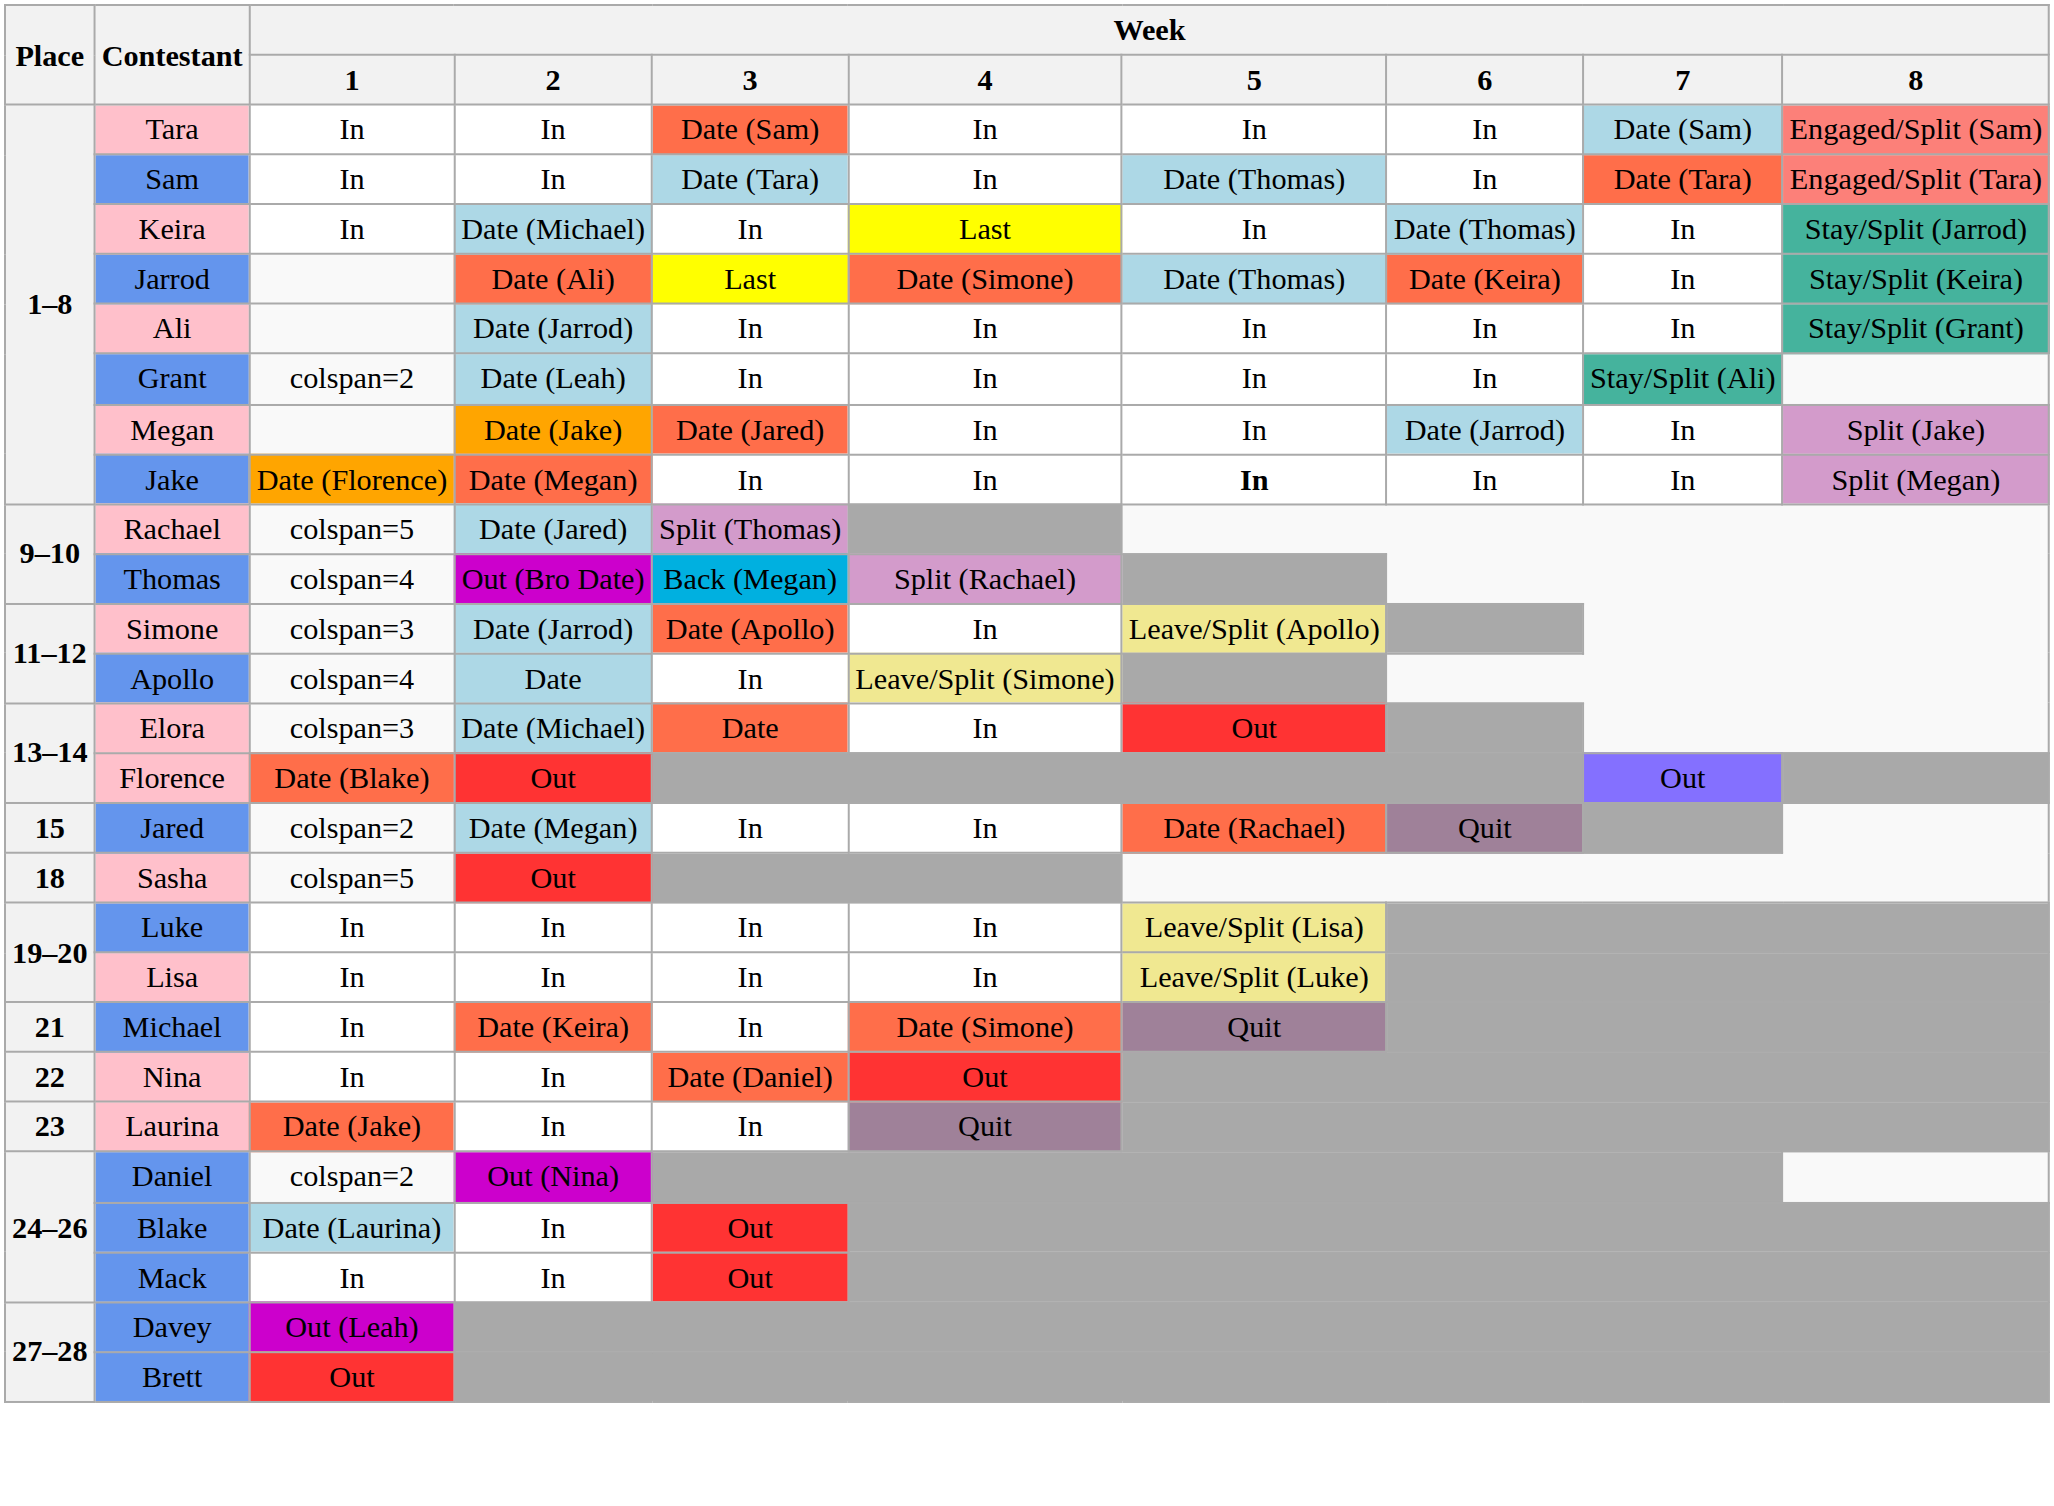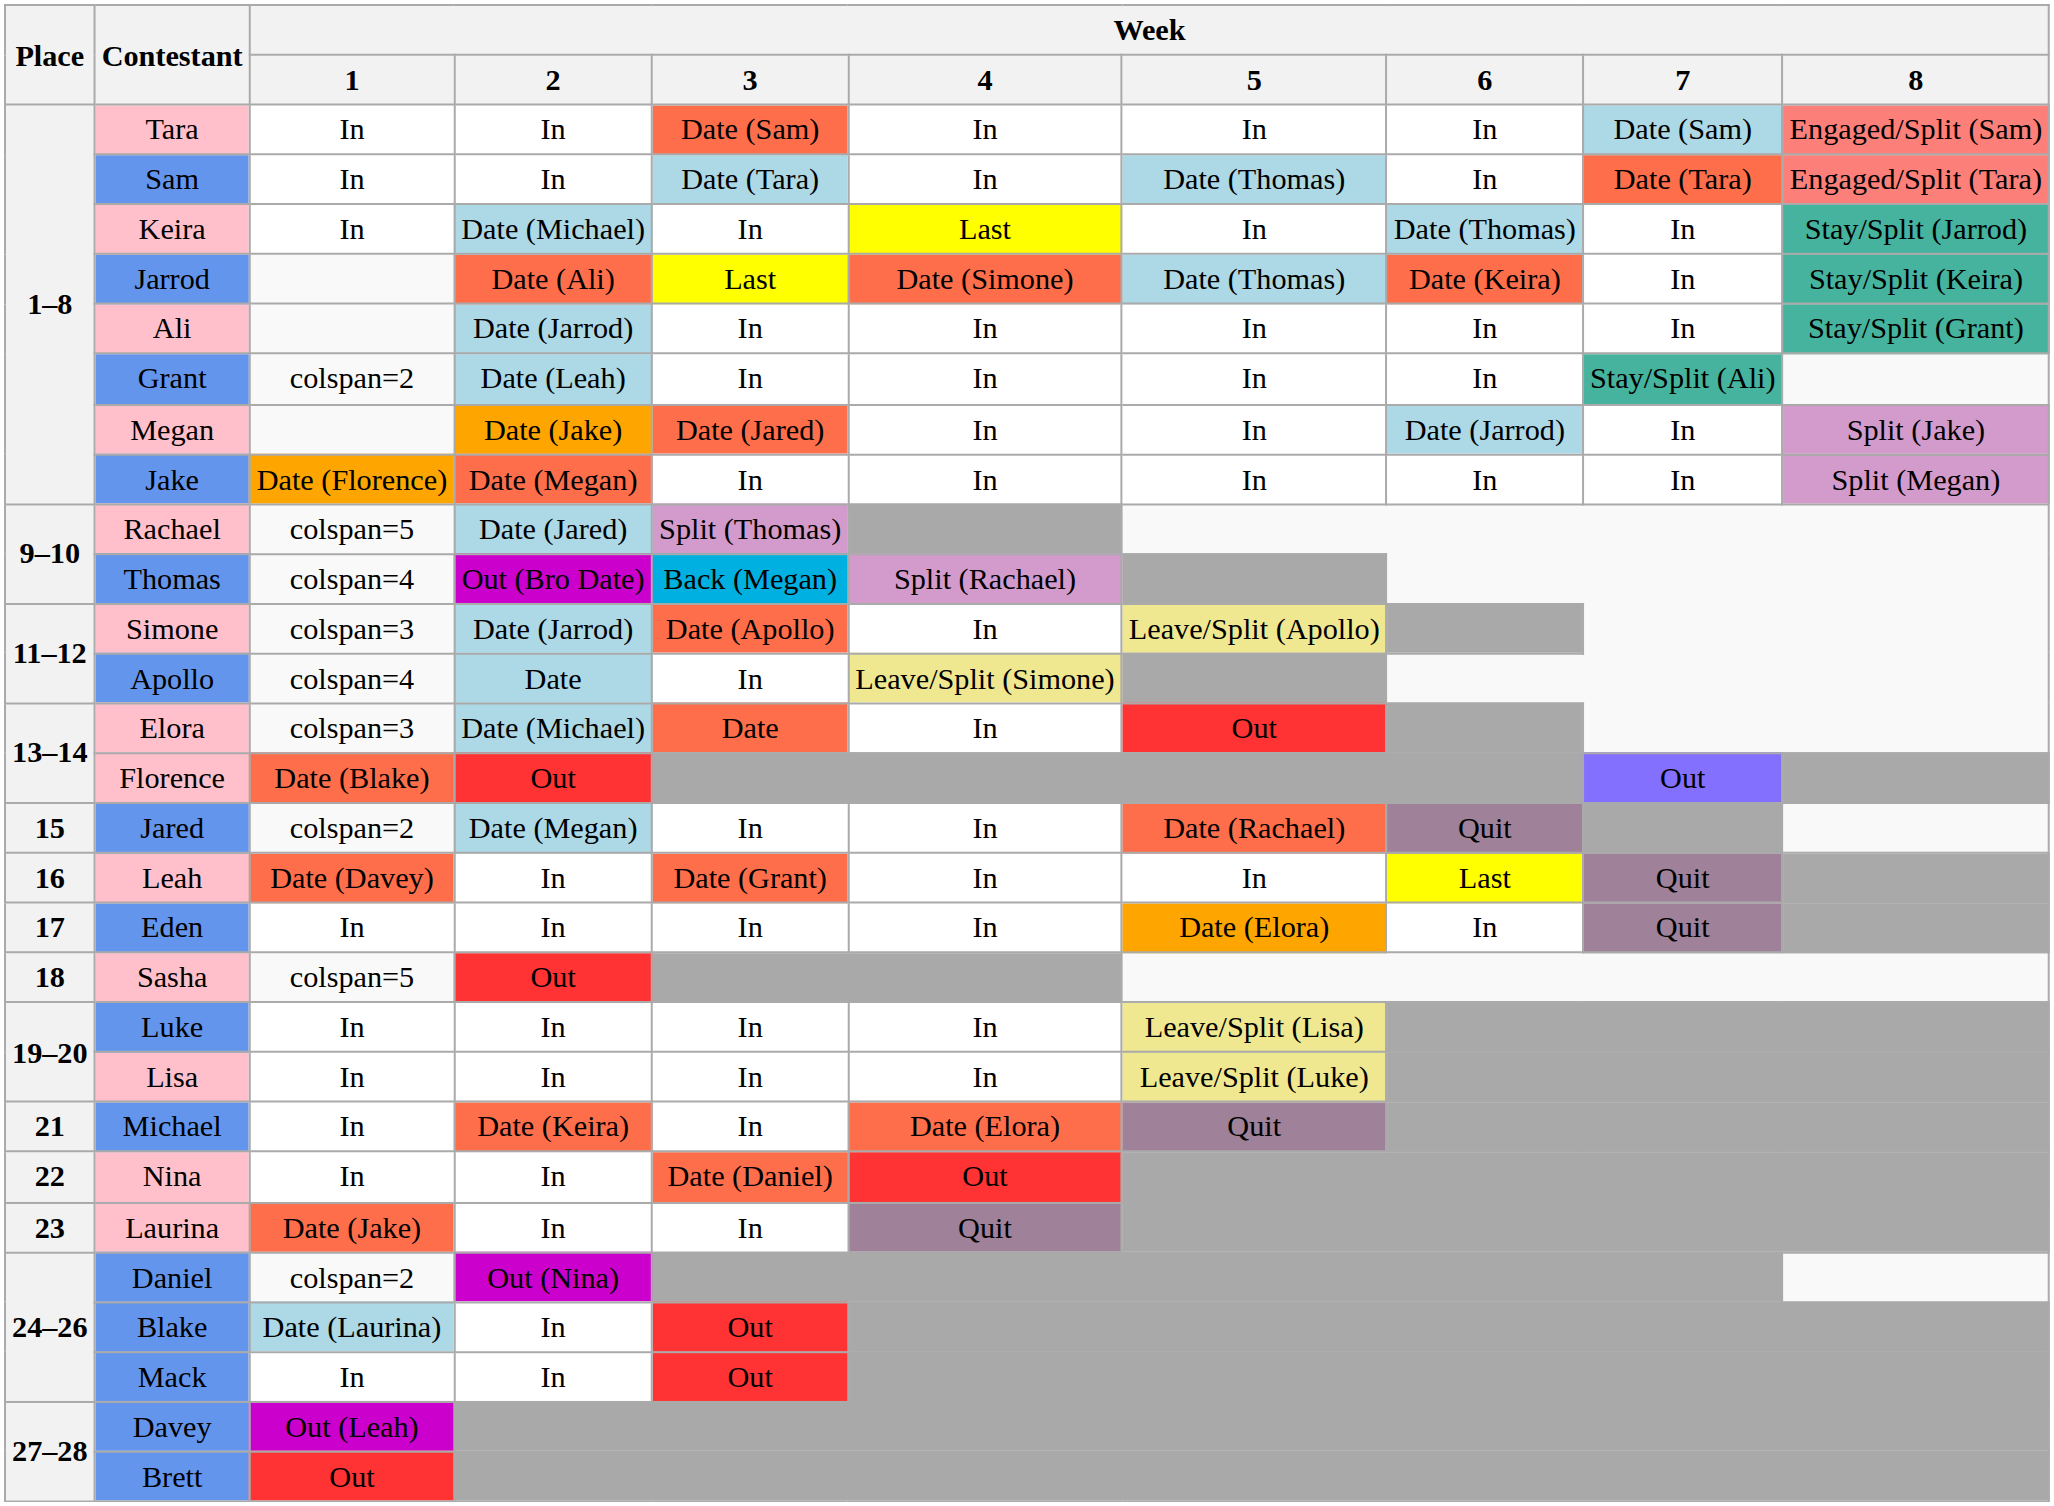(1254, 478) bold -> (1254, 478) normal
+ row: (172, 877)
+ row: (172, 927)
(985, 1027) Date (Simone) -> (985, 1126) Date (Elora)
